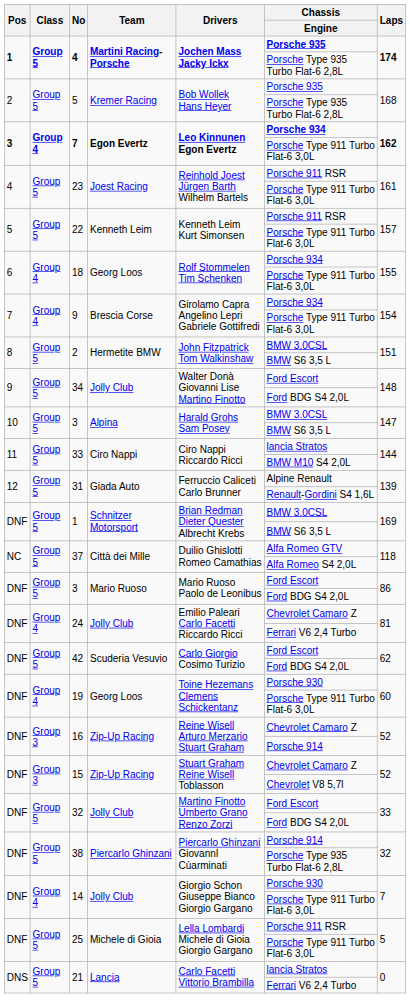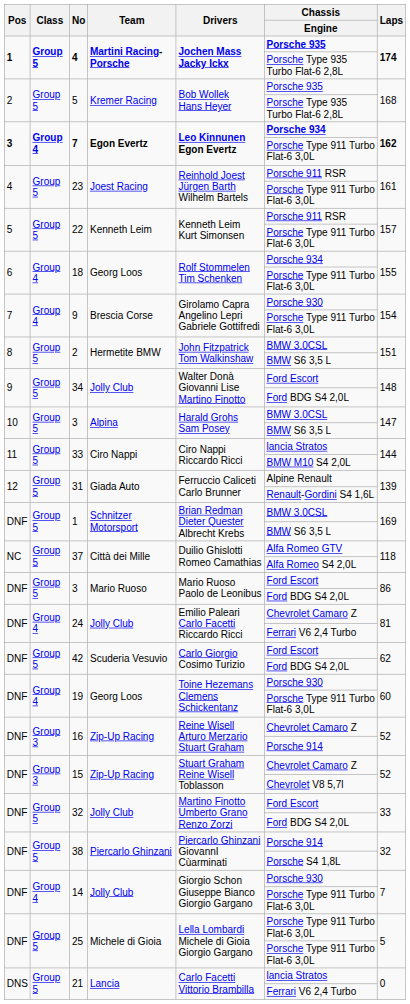(295, 302) Porsche 934 -> (295, 302) Porsche 930
(307, 862) Porsche Type 935 Turbo Flat-6 2,8L -> (304, 861) Porsche S4 1,8L
(306, 926) Porsche 911 RSR -> (321, 927) Porsche Type 911 Turbo Flat-6 3,0L
